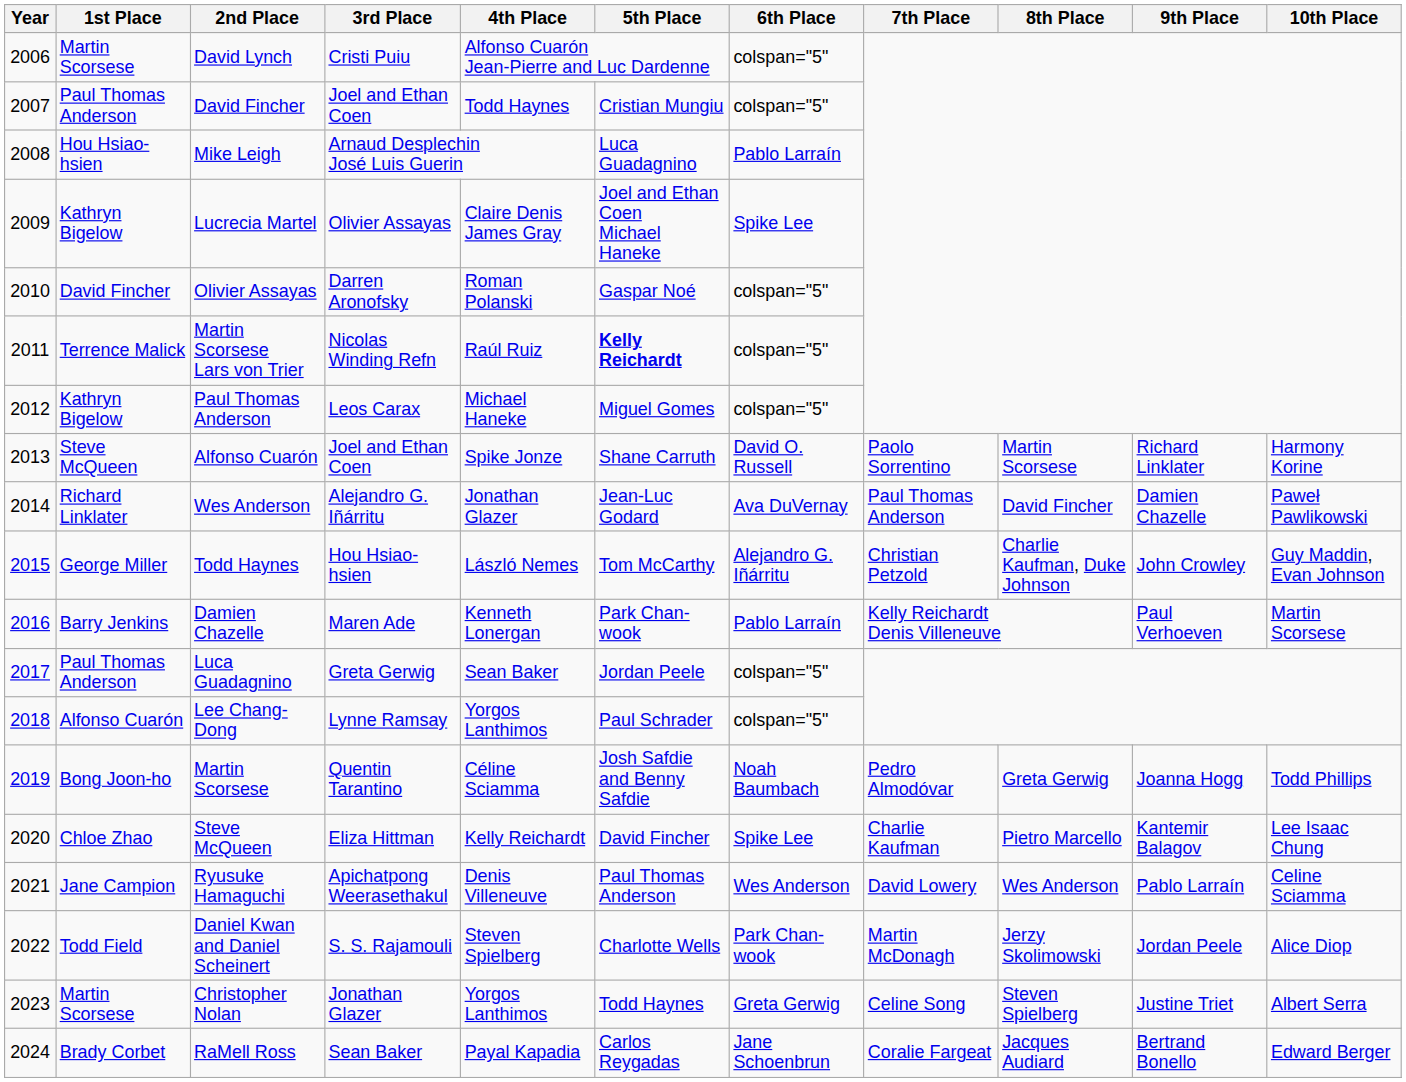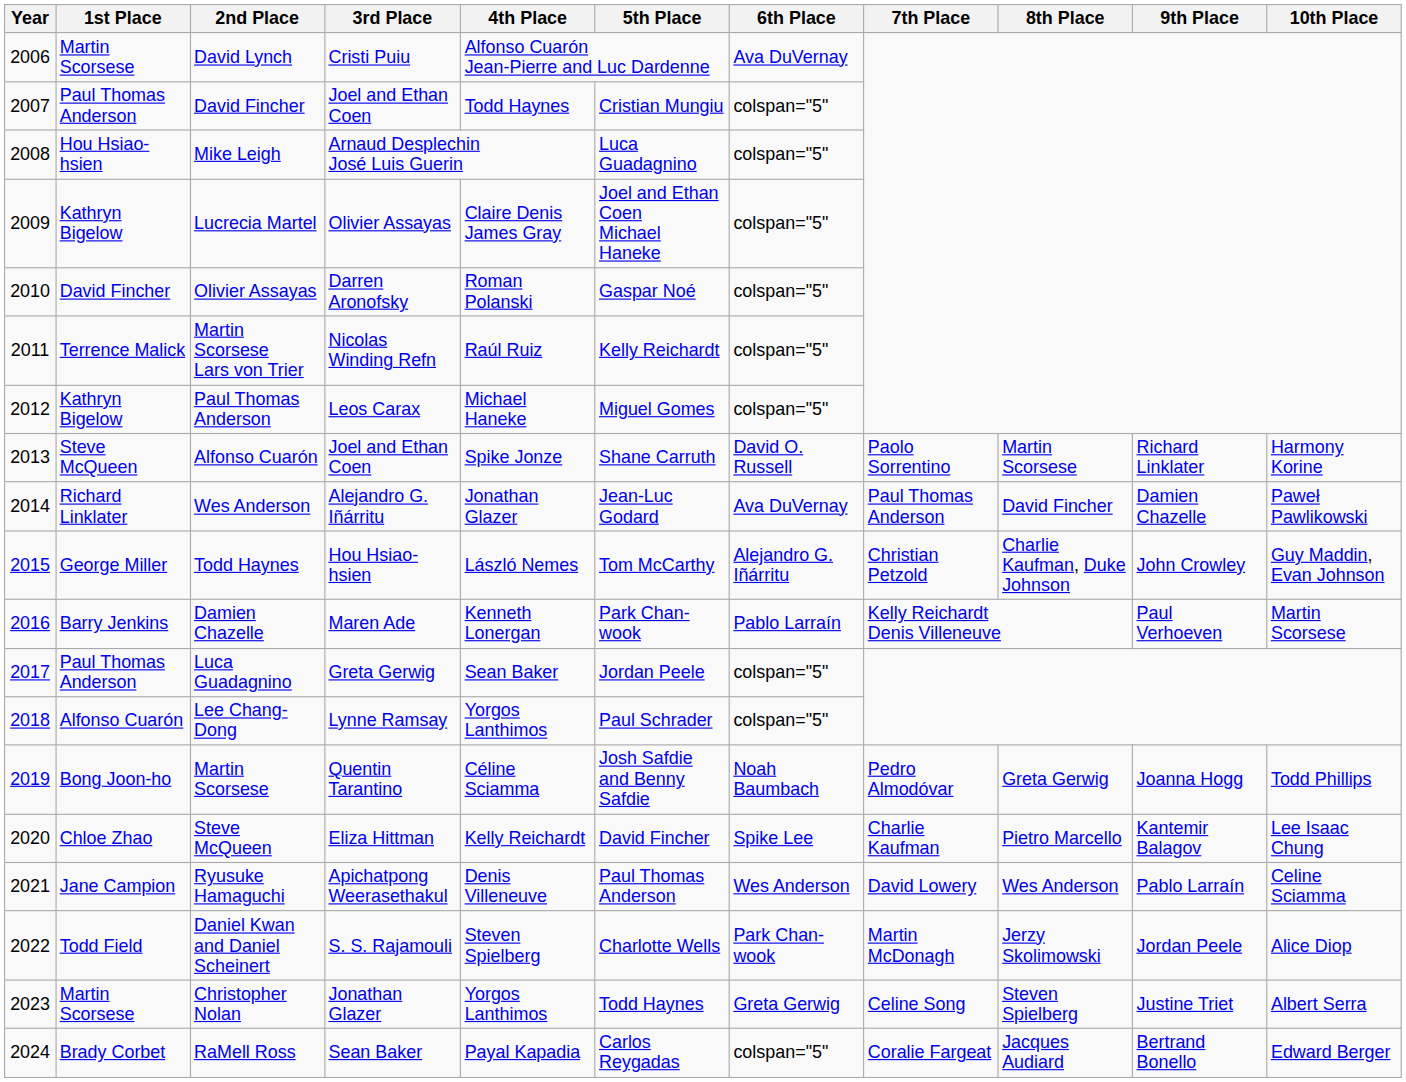(781, 57) colspan="5" -> (791, 57) Ava DuVernay
(787, 154) Pablo Larraín -> (781, 154) colspan="5"
(773, 223) Spike Lee -> (781, 223) colspan="5"
(640, 350) bold -> (659, 350) normal
(782, 1052) Jane Schoenbrun -> (781, 1052) colspan="5"
